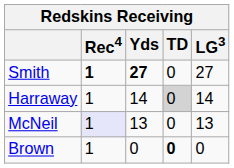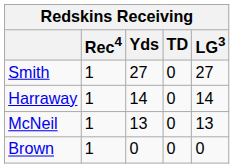(89, 72) bold -> (89, 72) normal
(138, 72) bold -> (138, 72) normal
(171, 98) lightgrey background -> (171, 98) no background
(89, 124) lavender background -> (89, 124) no background
(171, 149) bold -> (171, 149) normal
